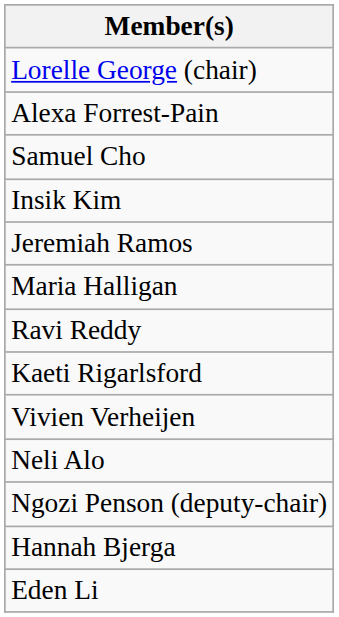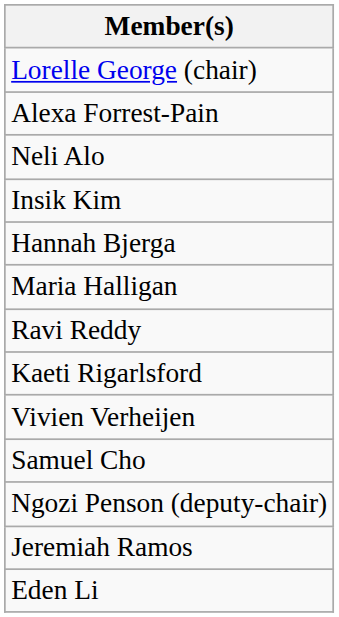(78, 156) Samuel Cho -> (58, 156) Neli Alo
(102, 243) Jeremiah Ramos -> (93, 243) Hannah Bjerga
(58, 460) Neli Alo -> (78, 460) Samuel Cho
(93, 546) Hannah Bjerga -> (102, 546) Jeremiah Ramos
